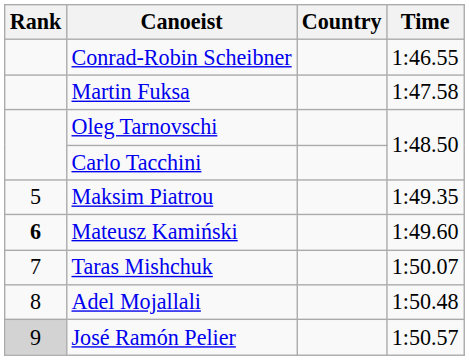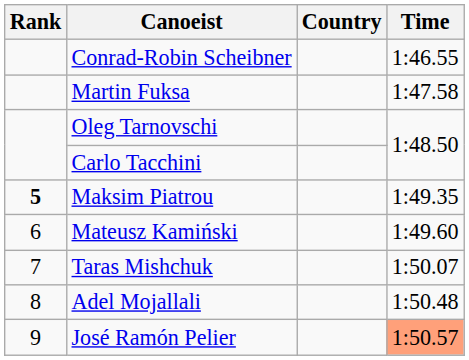(36, 197) normal -> (36, 197) bold
(36, 232) bold -> (36, 232) normal
(36, 337) lightgrey background -> (36, 337) no background
(425, 337) no background -> (425, 337) lightsalmon background
